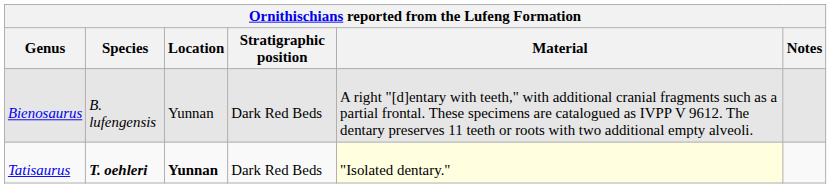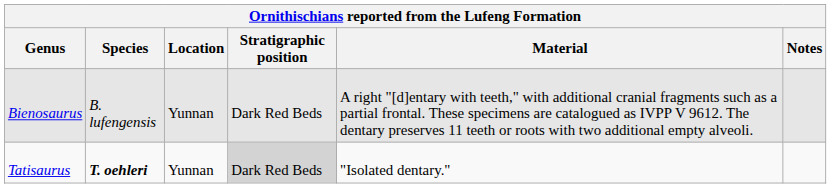(193, 170) bold -> (191, 170) normal
(277, 170) no background -> (277, 170) lightgrey background
(395, 170) lightyellow background -> (395, 170) no background
